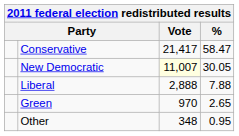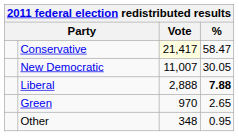(180, 49) no background -> (180, 49) lightyellow background
(180, 67) lightyellow background -> (180, 67) no background
(220, 85) normal -> (220, 85) bold
